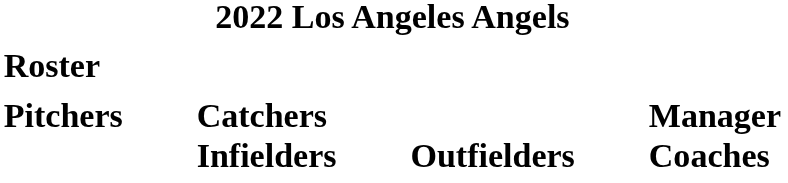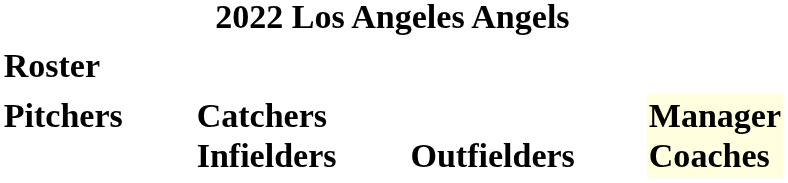(715, 134) no background -> (715, 134) lightyellow background
